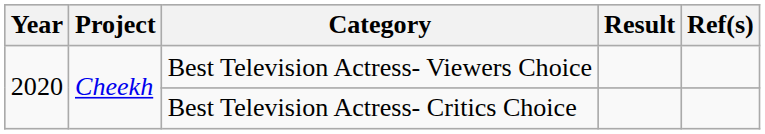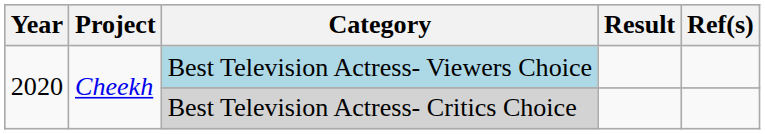(380, 66) no background -> (380, 66) lightblue background
(372, 107) no background -> (372, 107) lightgrey background
